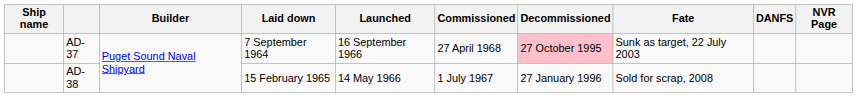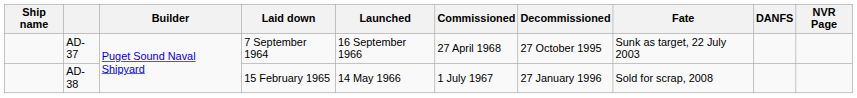(561, 48) pink background -> (561, 48) no background
